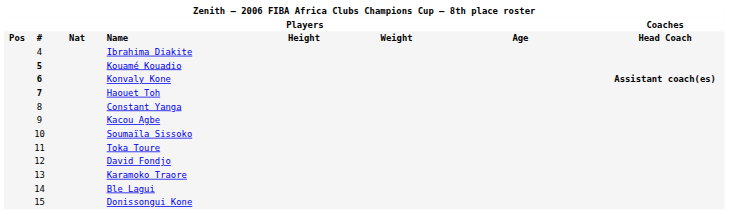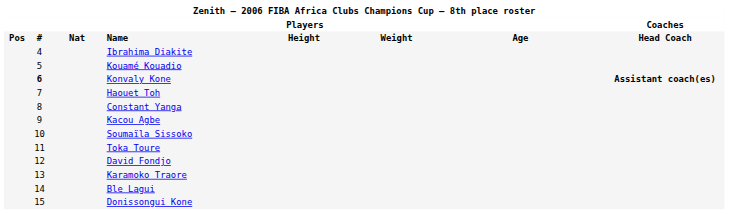(40, 66) bold -> (40, 66) normal
(40, 93) bold -> (40, 93) normal
